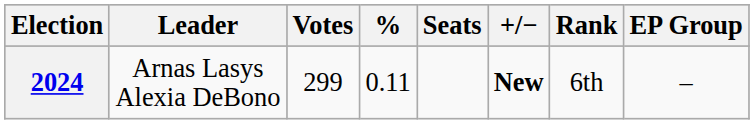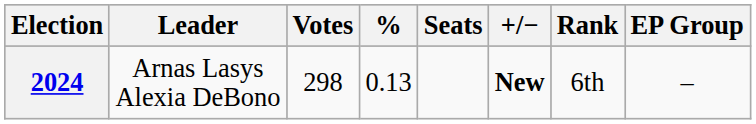(323, 82) 299 -> (323, 82) 298
(388, 82) 0.11 -> (389, 82) 0.13
